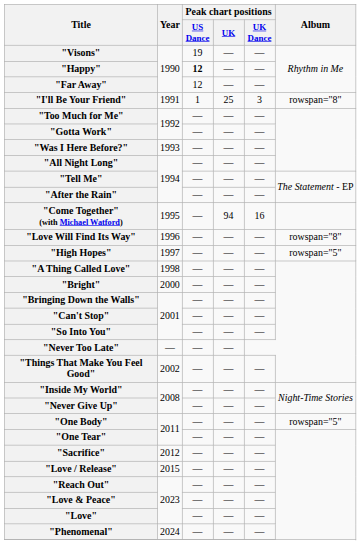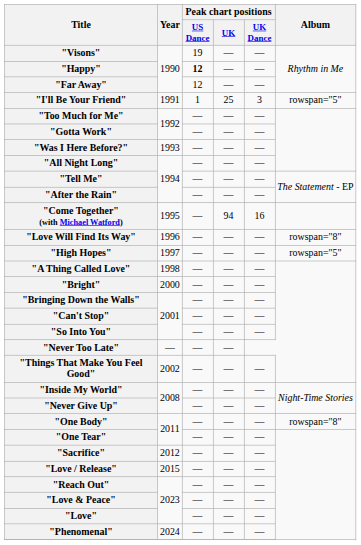(315, 100) rowspan="8" -> (315, 100) rowspan="5"
(315, 421) rowspan="5" -> (315, 421) rowspan="8"
